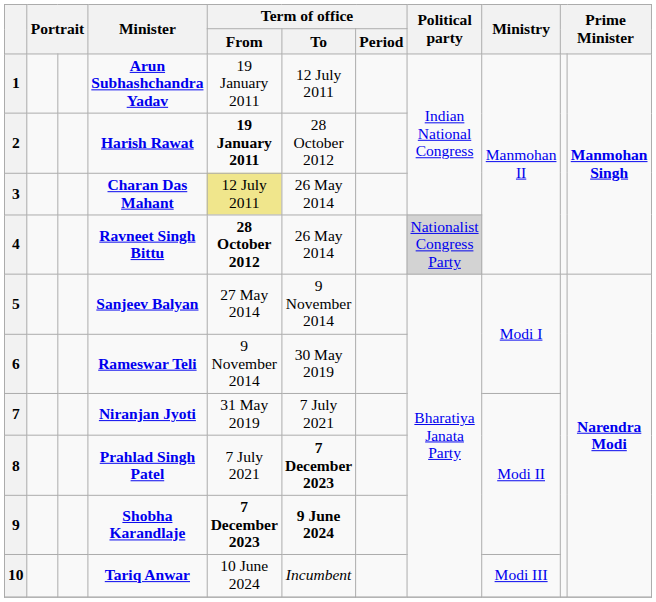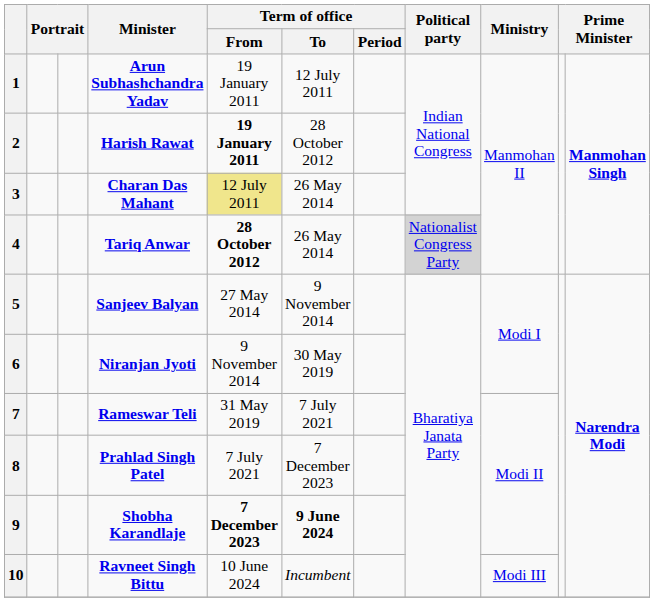(147, 244) Ravneet Singh Bittu -> (147, 244) Tariq Anwar
(147, 363) Rameswar Teli -> (147, 363) Niranjan Jyoti
(147, 414) Niranjan Jyoti -> (147, 414) Rameswar Teli
(319, 465) bold -> (318, 465) normal
(147, 575) Tariq Anwar -> (147, 575) Ravneet Singh Bittu
